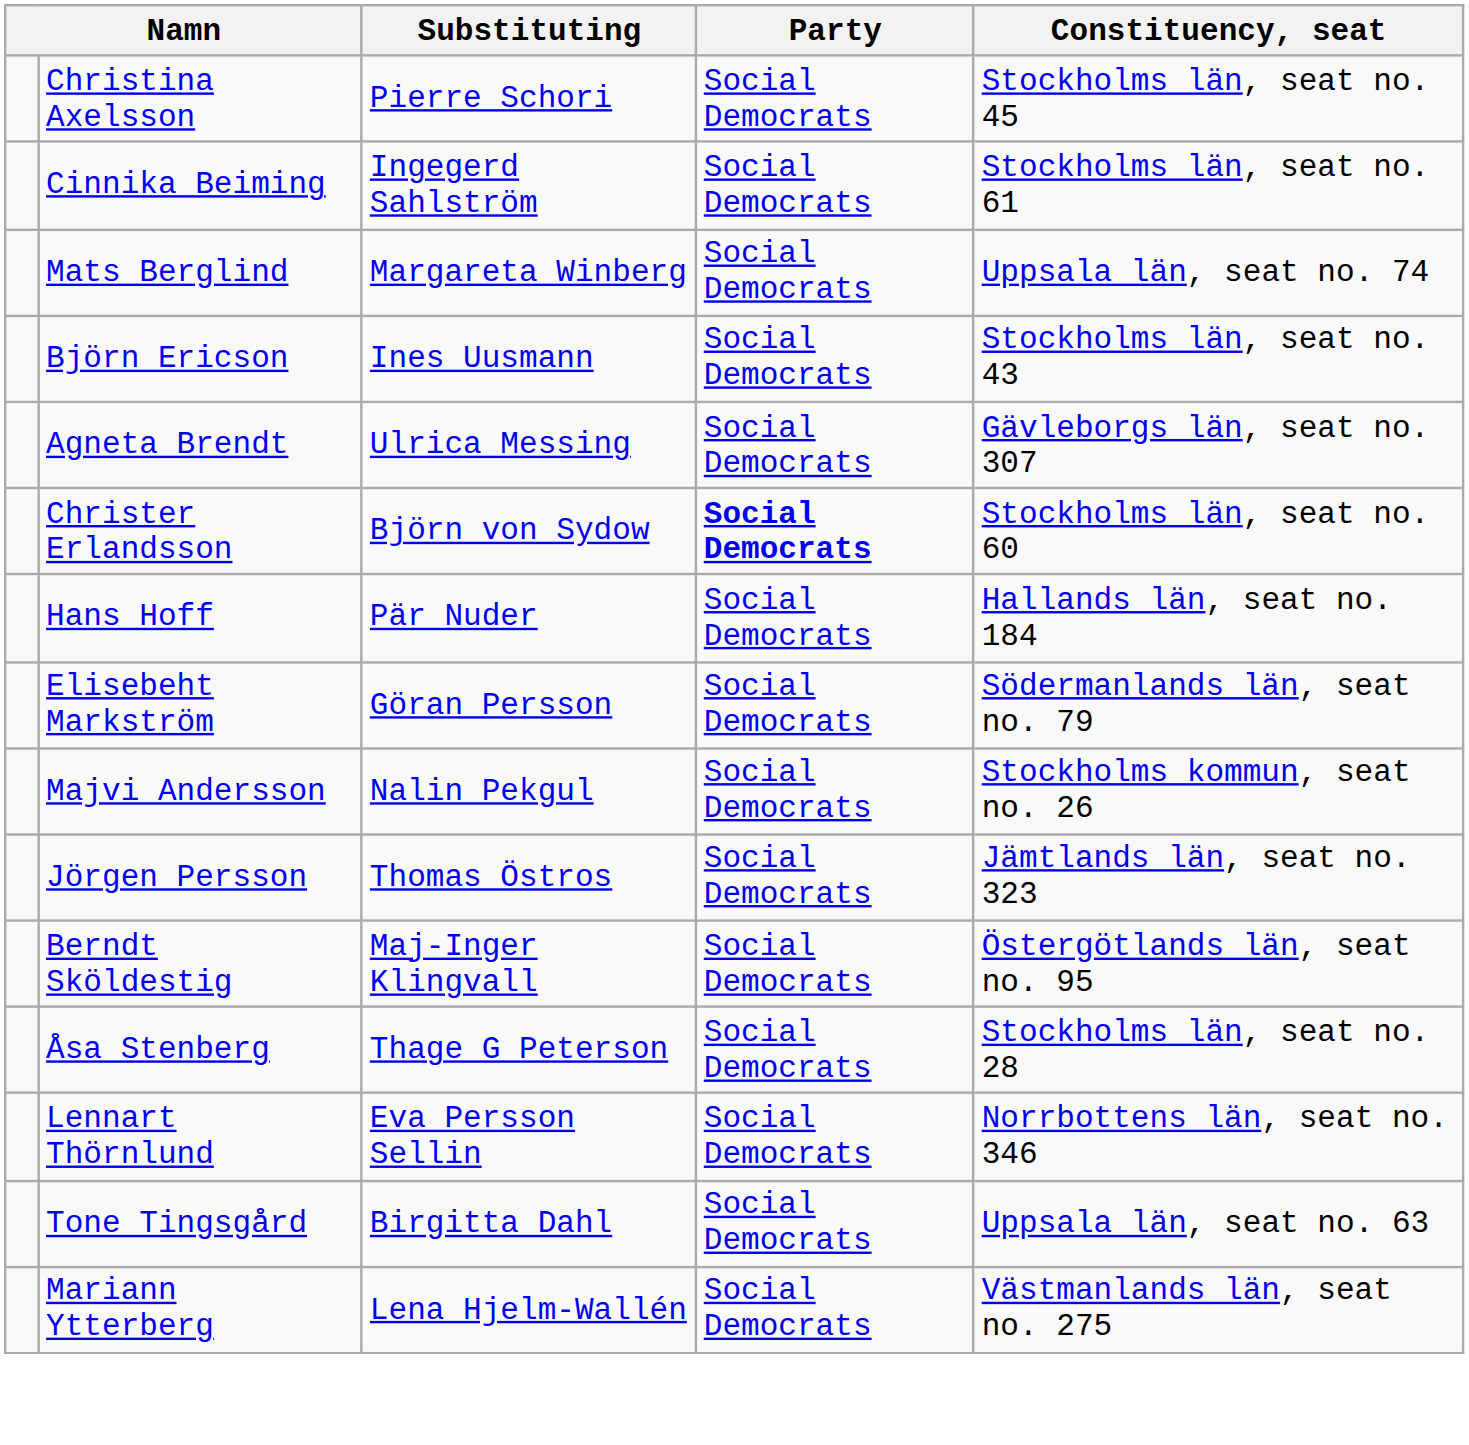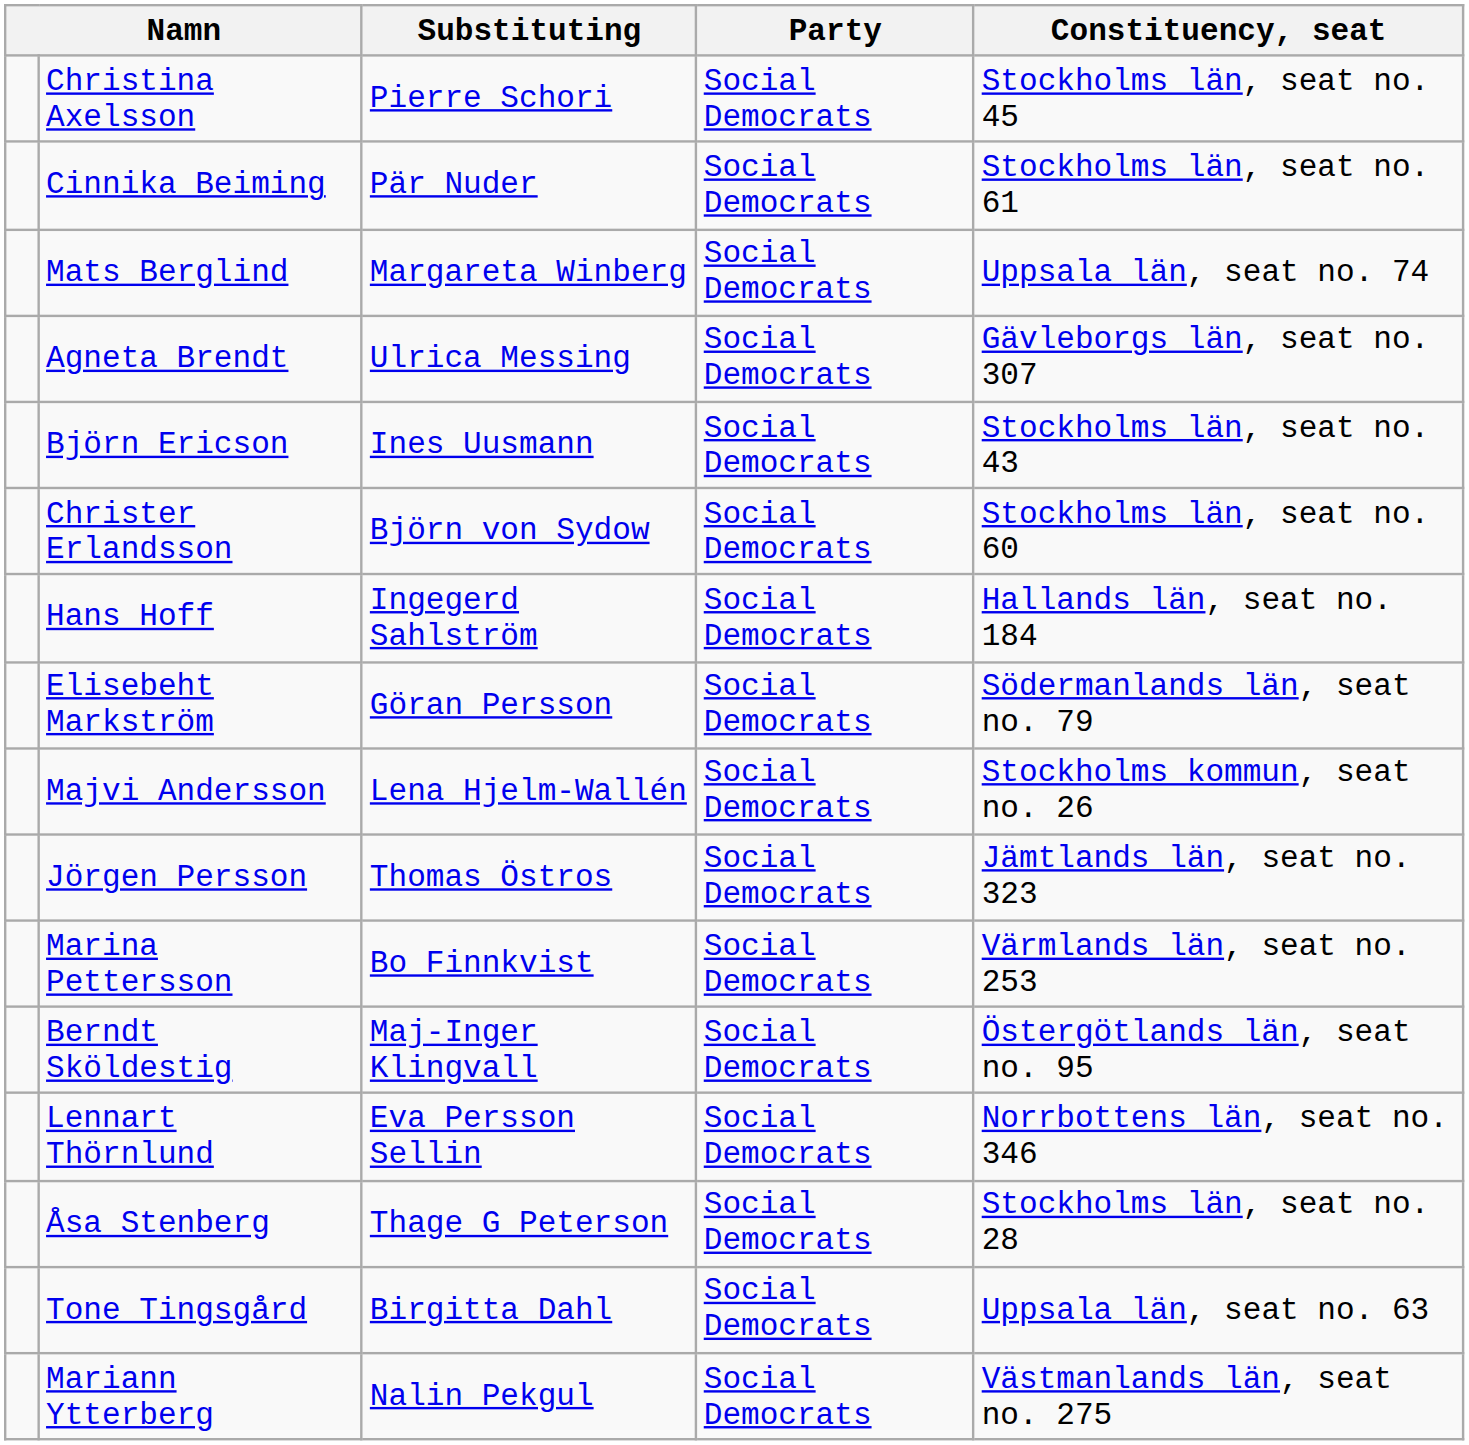(454, 186) Ingegerd Sahlström -> (454, 186) Pär Nuder
rows swapped: (167, 445) <-> (167, 359)
(788, 532) bold -> (788, 532) normal
(454, 618) Pär Nuder -> (454, 618) Ingegerd Sahlström
(482, 791) Nalin Pekgul -> (528, 791) Lena Hjelm-Wallén
+ row: (139, 964)
rows swapped: (158, 1050) <-> (130, 1137)
(528, 1310) Lena Hjelm-Wallén -> (482, 1396) Nalin Pekgul
